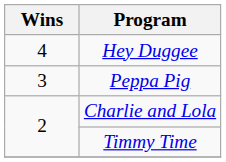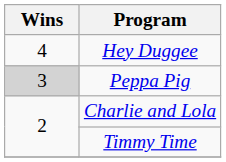(42, 80) no background -> (42, 80) lightgrey background
